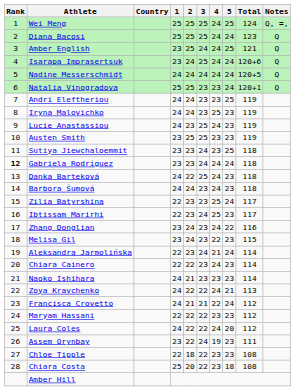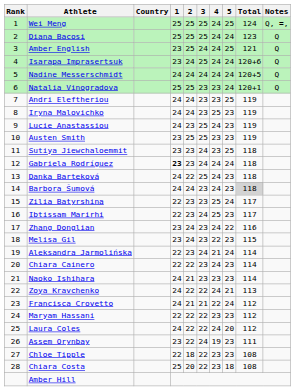(16, 163) bold -> (16, 163) normal
(177, 163) normal -> (177, 163) bold
(250, 189) no background -> (250, 189) lightgrey background
